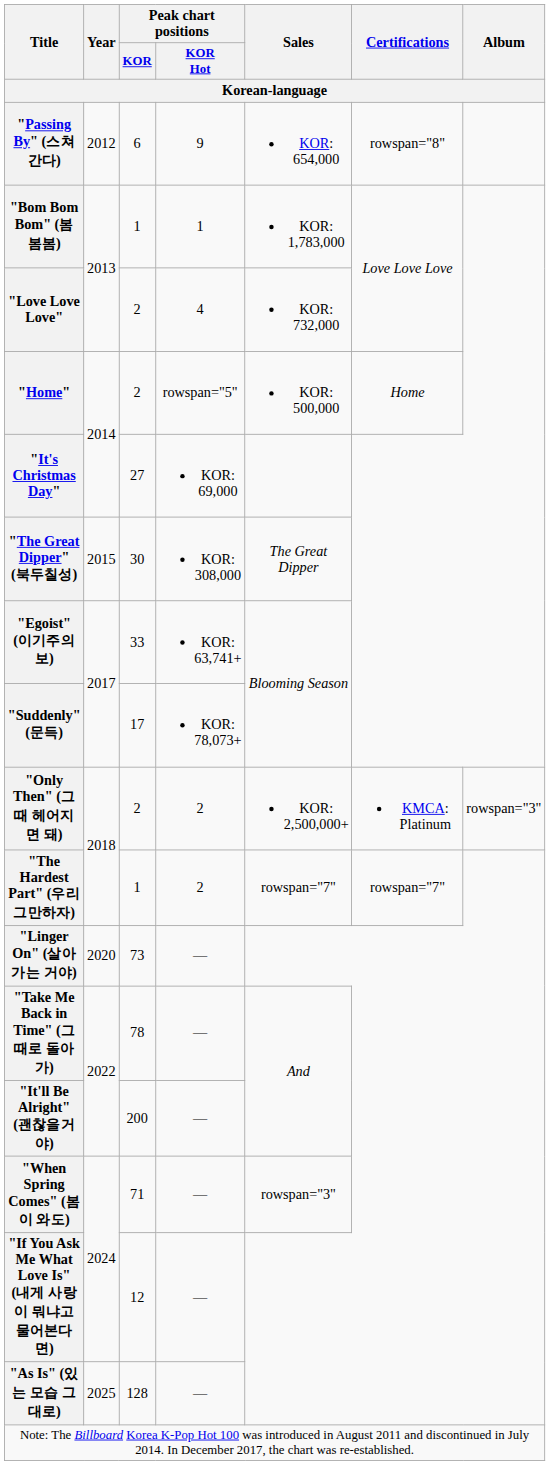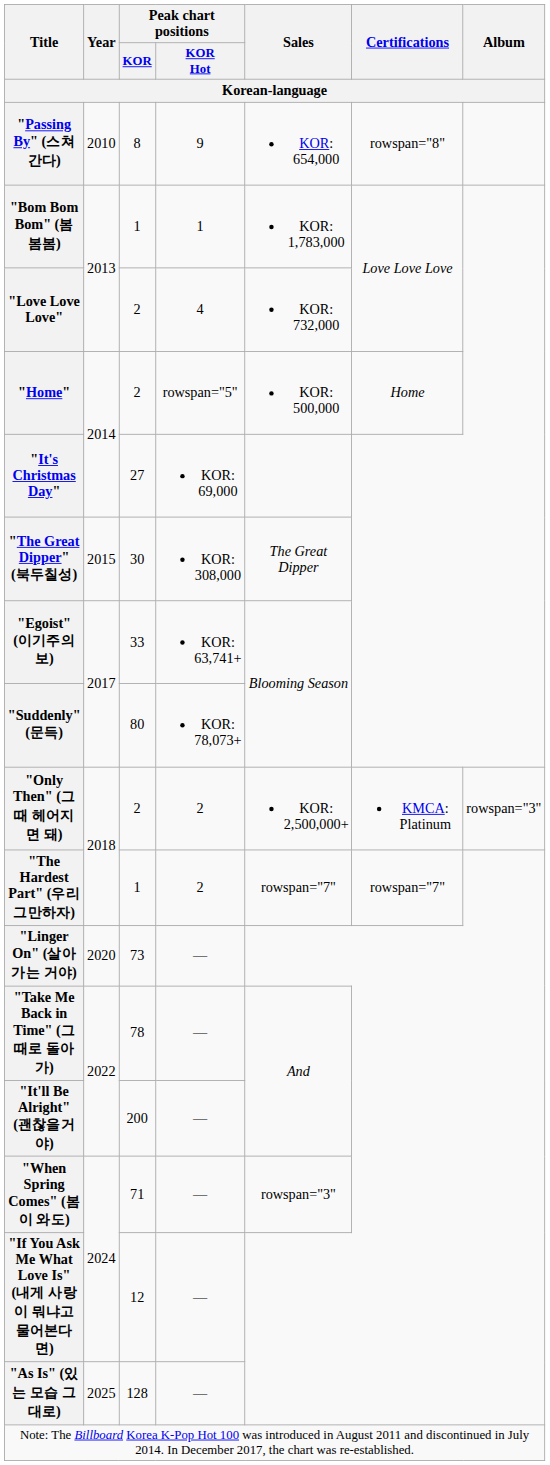(101, 143) 2012 -> (101, 143) 2010
(137, 143) 6 -> (137, 143) 8
(137, 725) 17 -> (137, 725) 80
